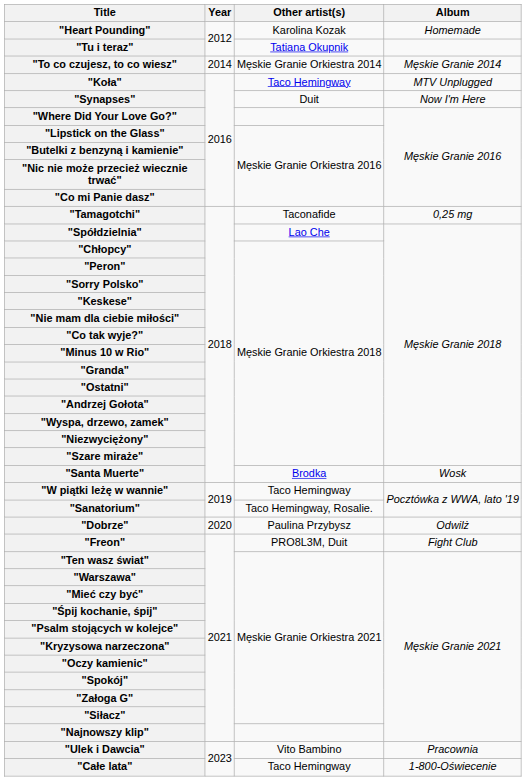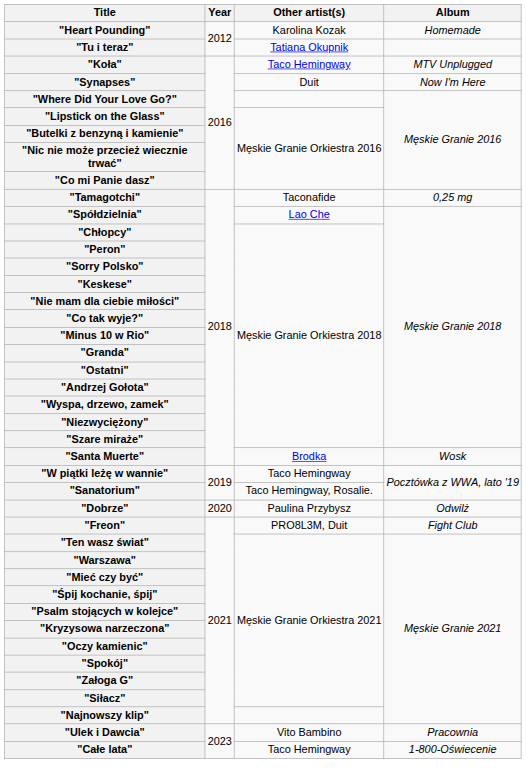- row: (105, 64)
